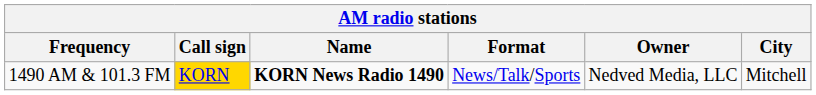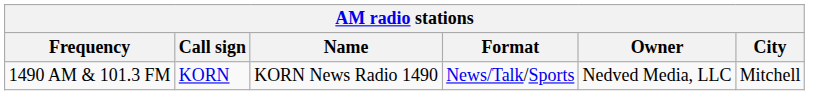(204, 75) gold background -> (204, 75) no background
(349, 75) bold -> (346, 75) normal
